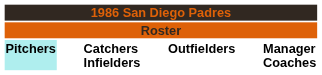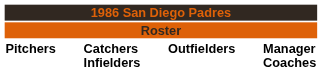(31, 48) paleturquoise background -> (31, 48) no background
